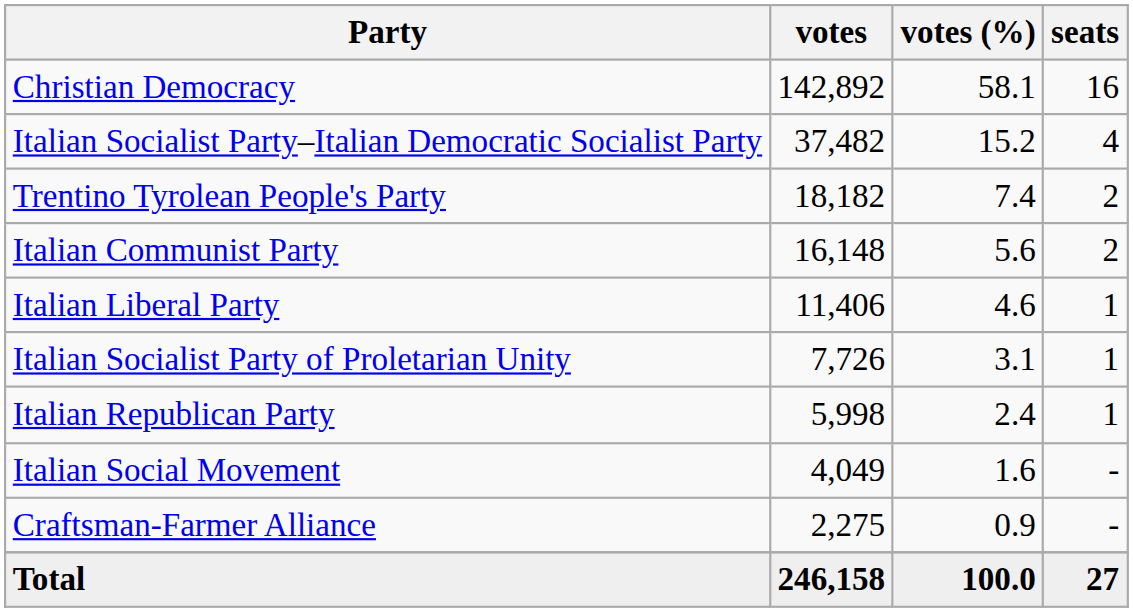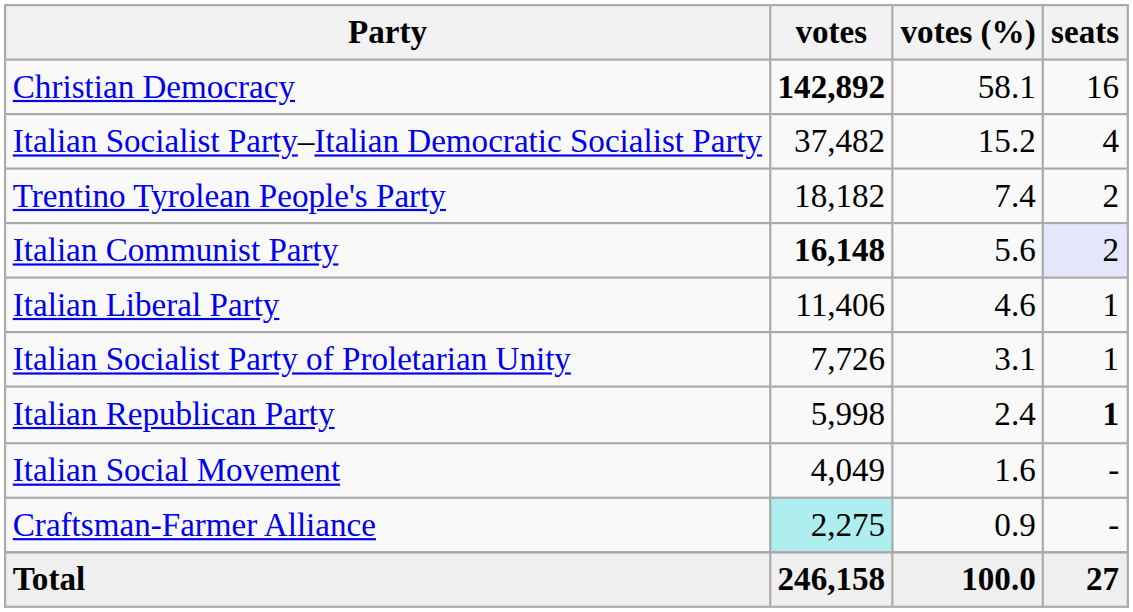(831, 86) normal -> (831, 86) bold
(840, 250) normal -> (840, 250) bold
(1111, 250) no background -> (1111, 250) lavender background
(1111, 414) normal -> (1111, 414) bold
(848, 523) no background -> (848, 523) paleturquoise background
